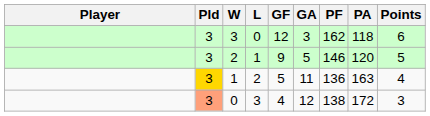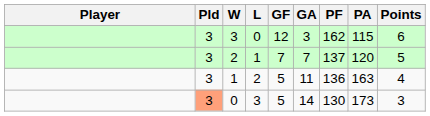(363, 36) 118 -> (363, 36) 115
(281, 57) 9 -> (281, 57) 7
(307, 57) 5 -> (307, 57) 7
(334, 57) 146 -> (334, 57) 137
(209, 79) gold background -> (209, 79) no background
(281, 100) 4 -> (281, 100) 5
(307, 100) 12 -> (307, 100) 14
(334, 100) 138 -> (334, 100) 130
(363, 100) 172 -> (363, 100) 173
